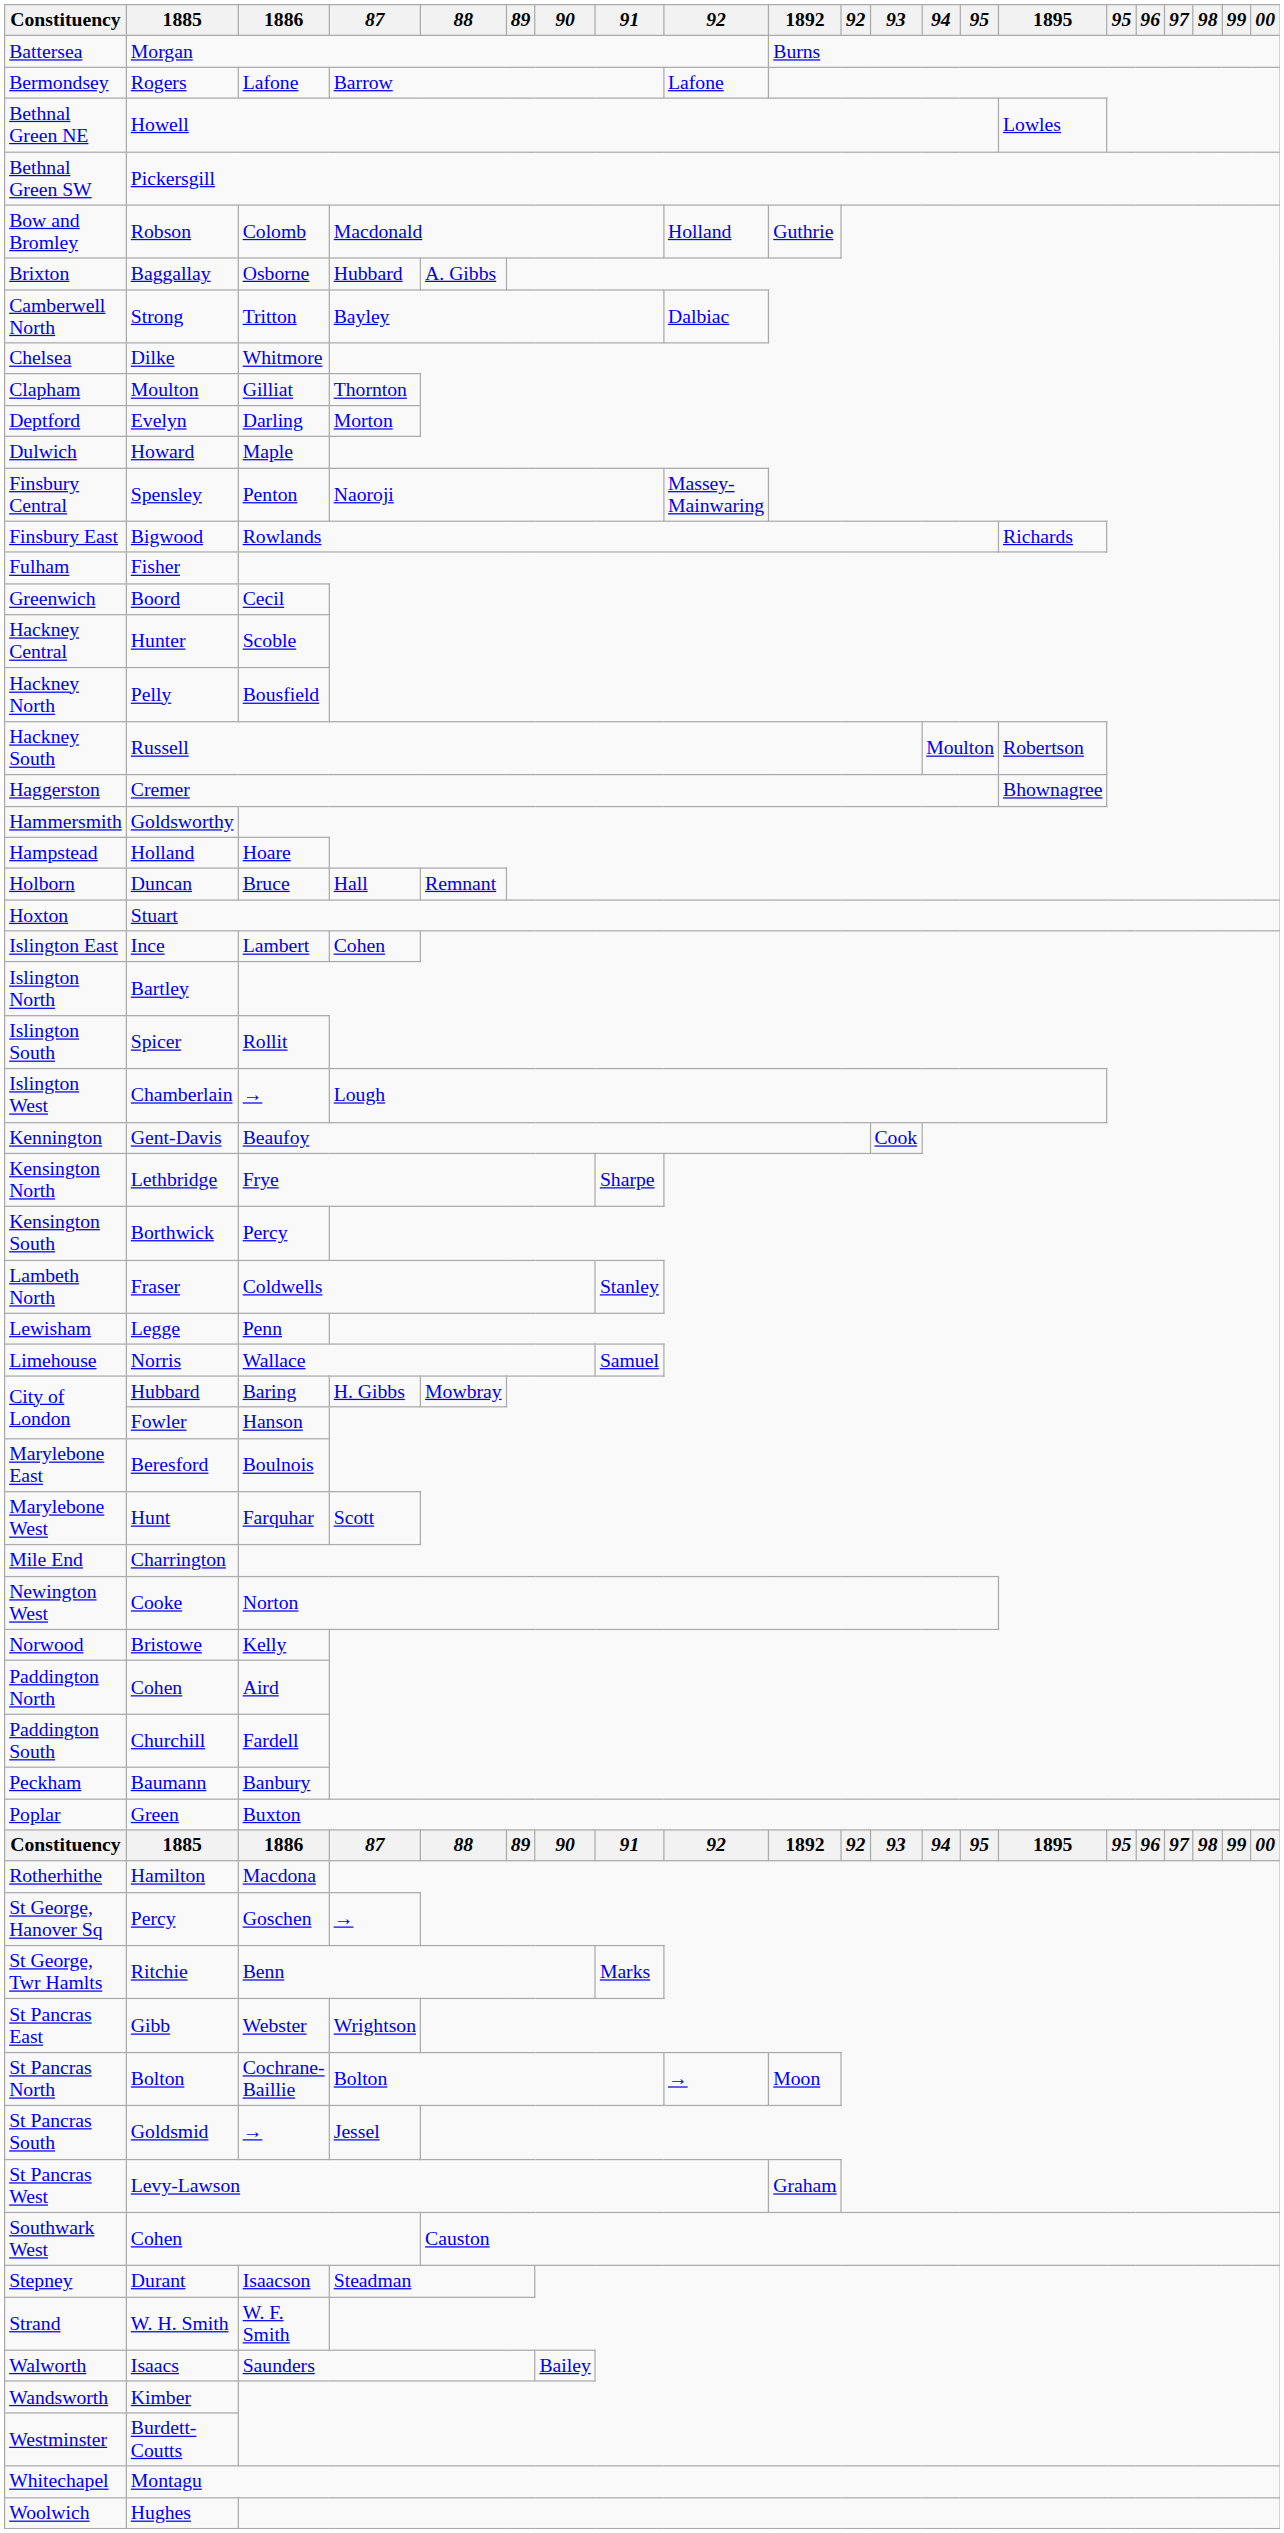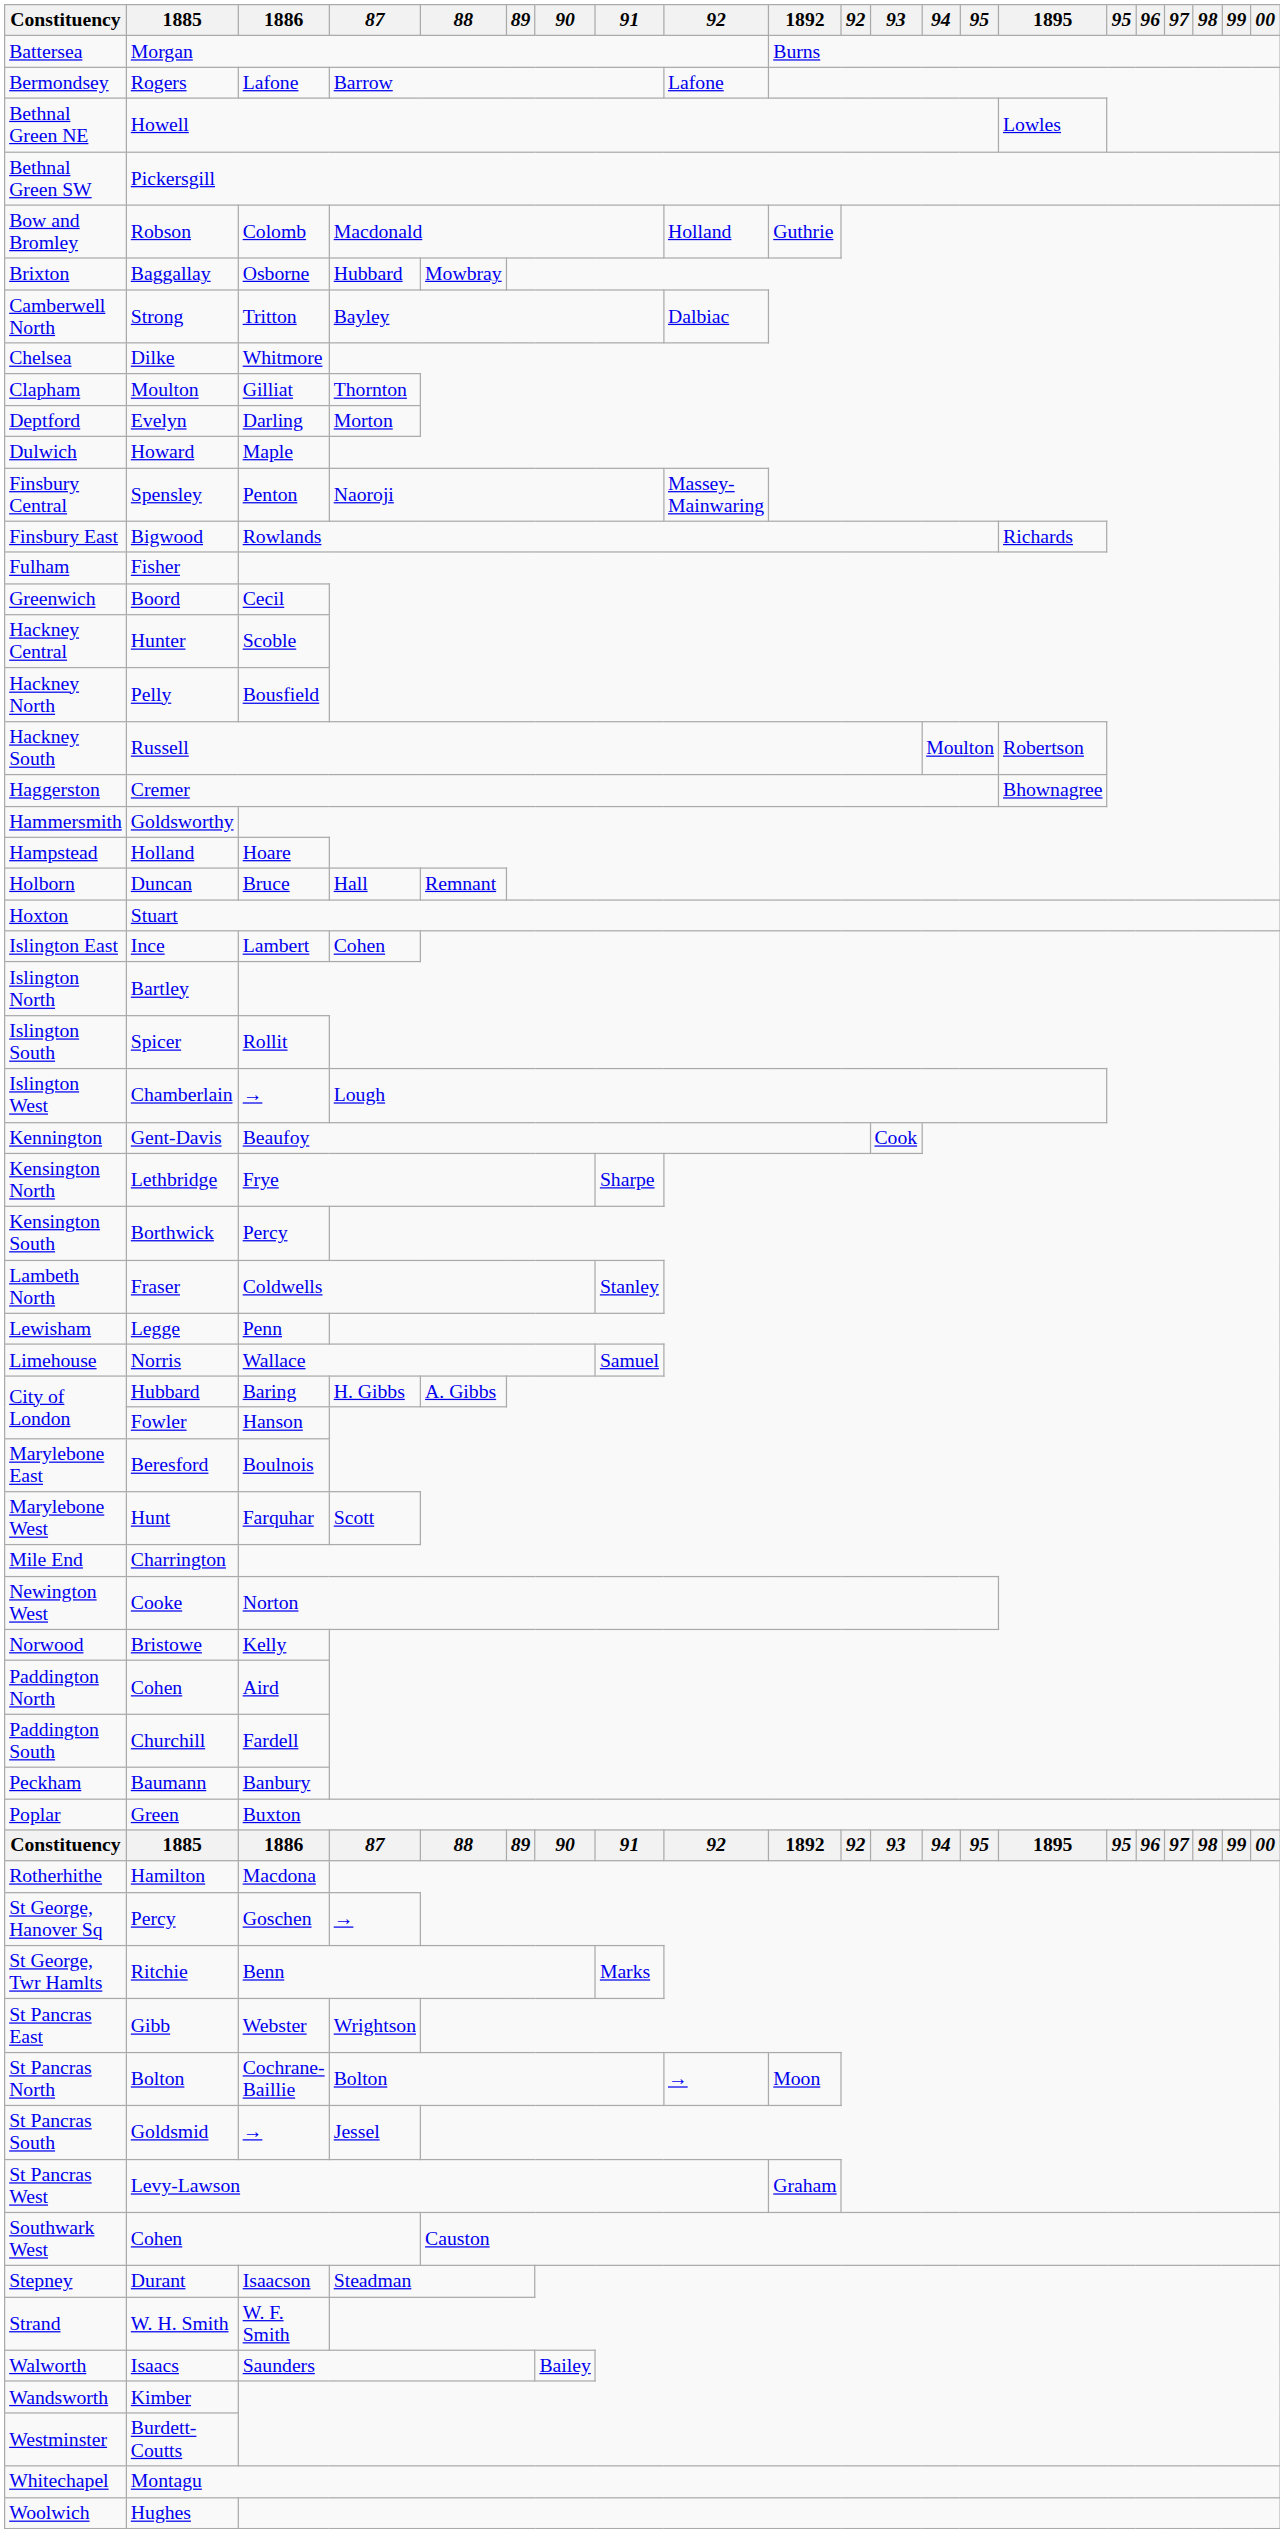(461, 273) A. Gibbs -> (463, 273) Mowbray
(463, 1391) Mowbray -> (461, 1391) A. Gibbs
